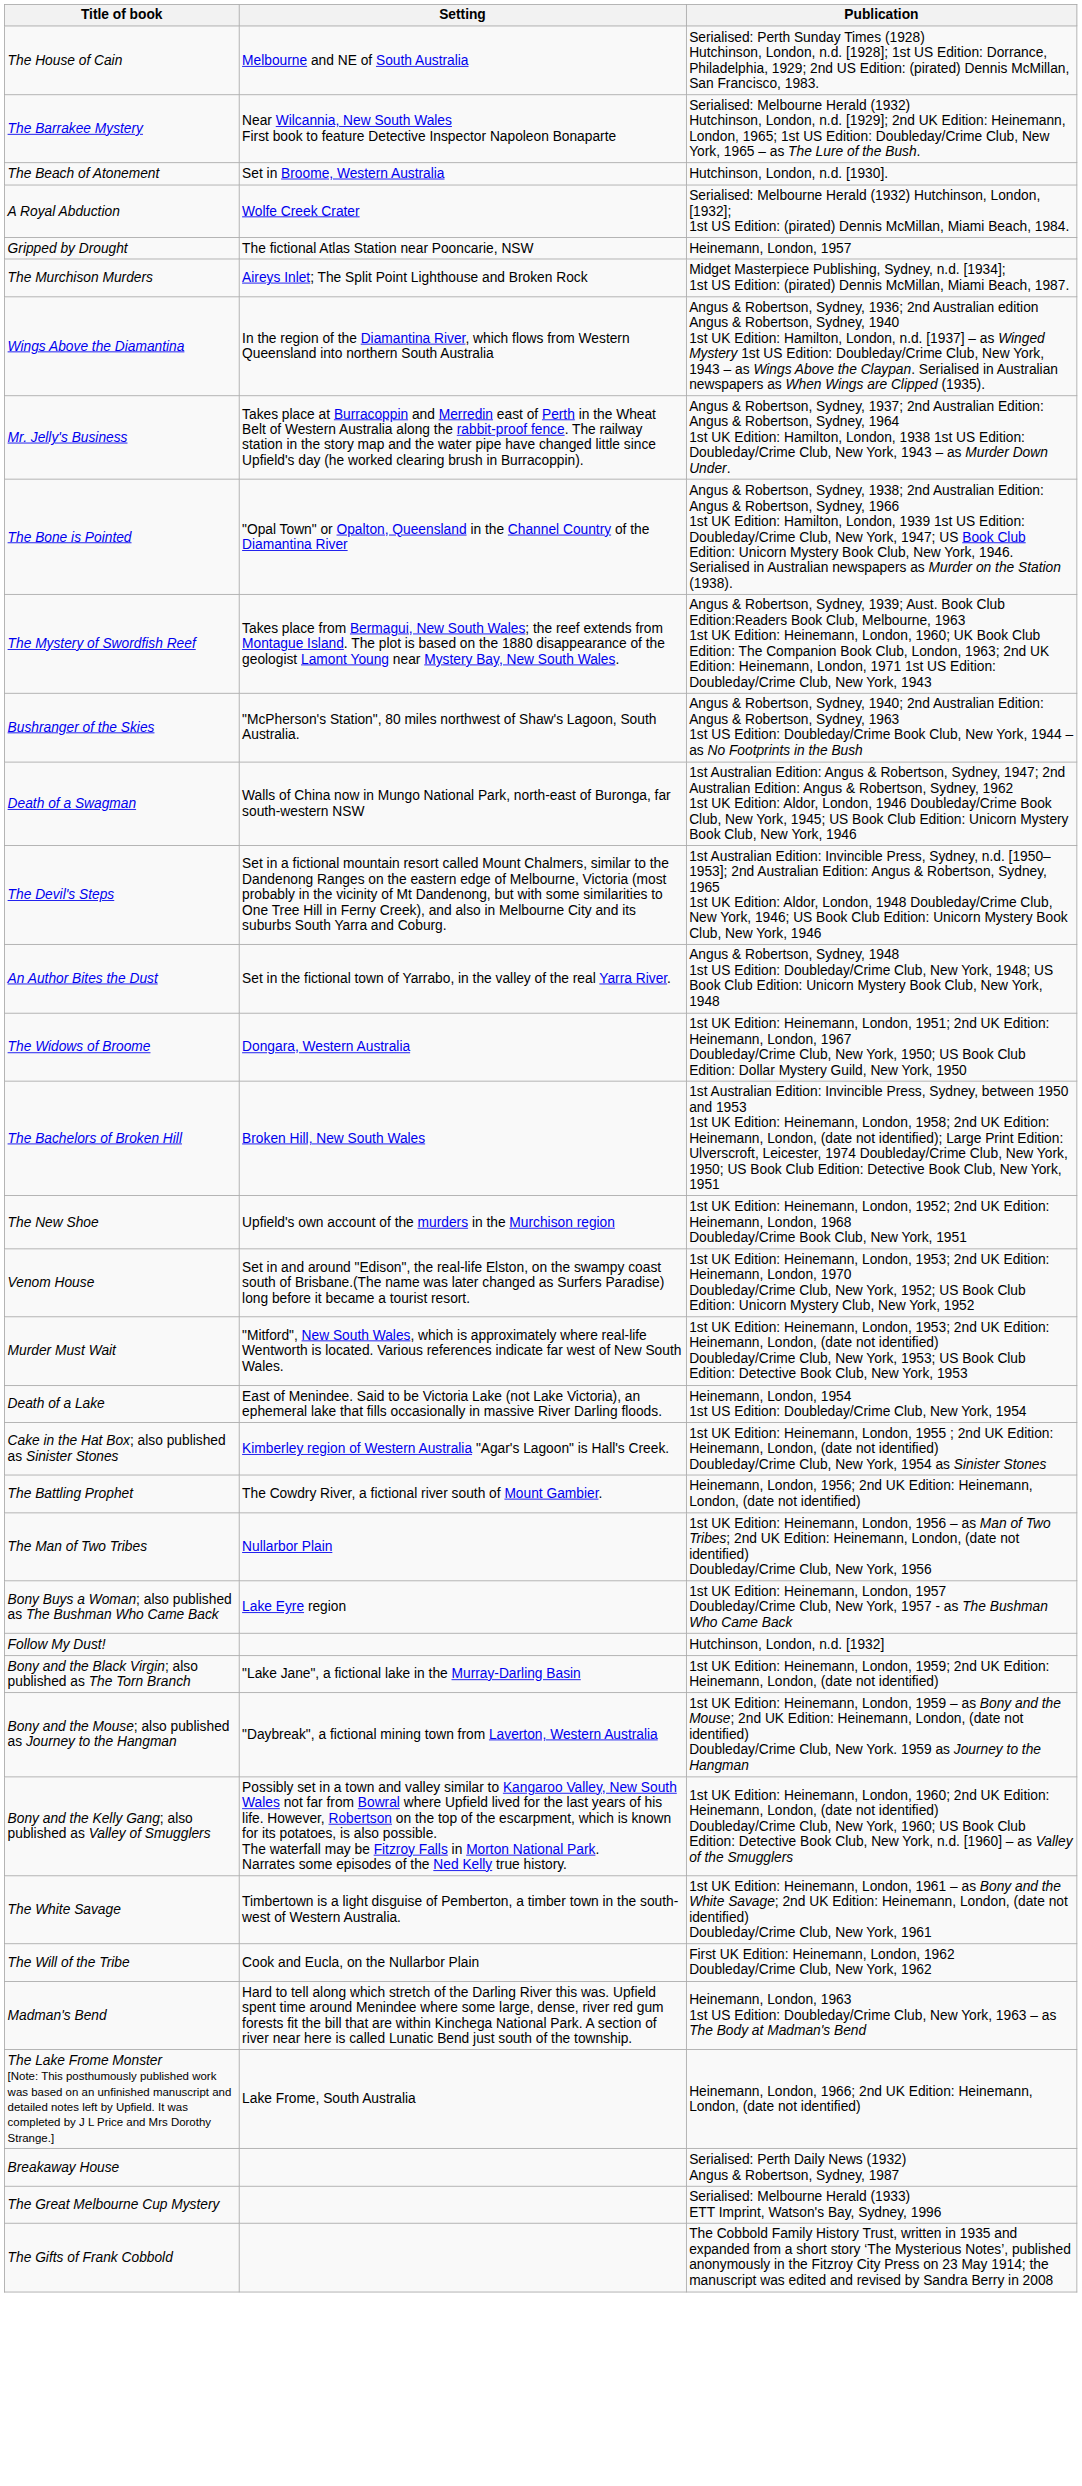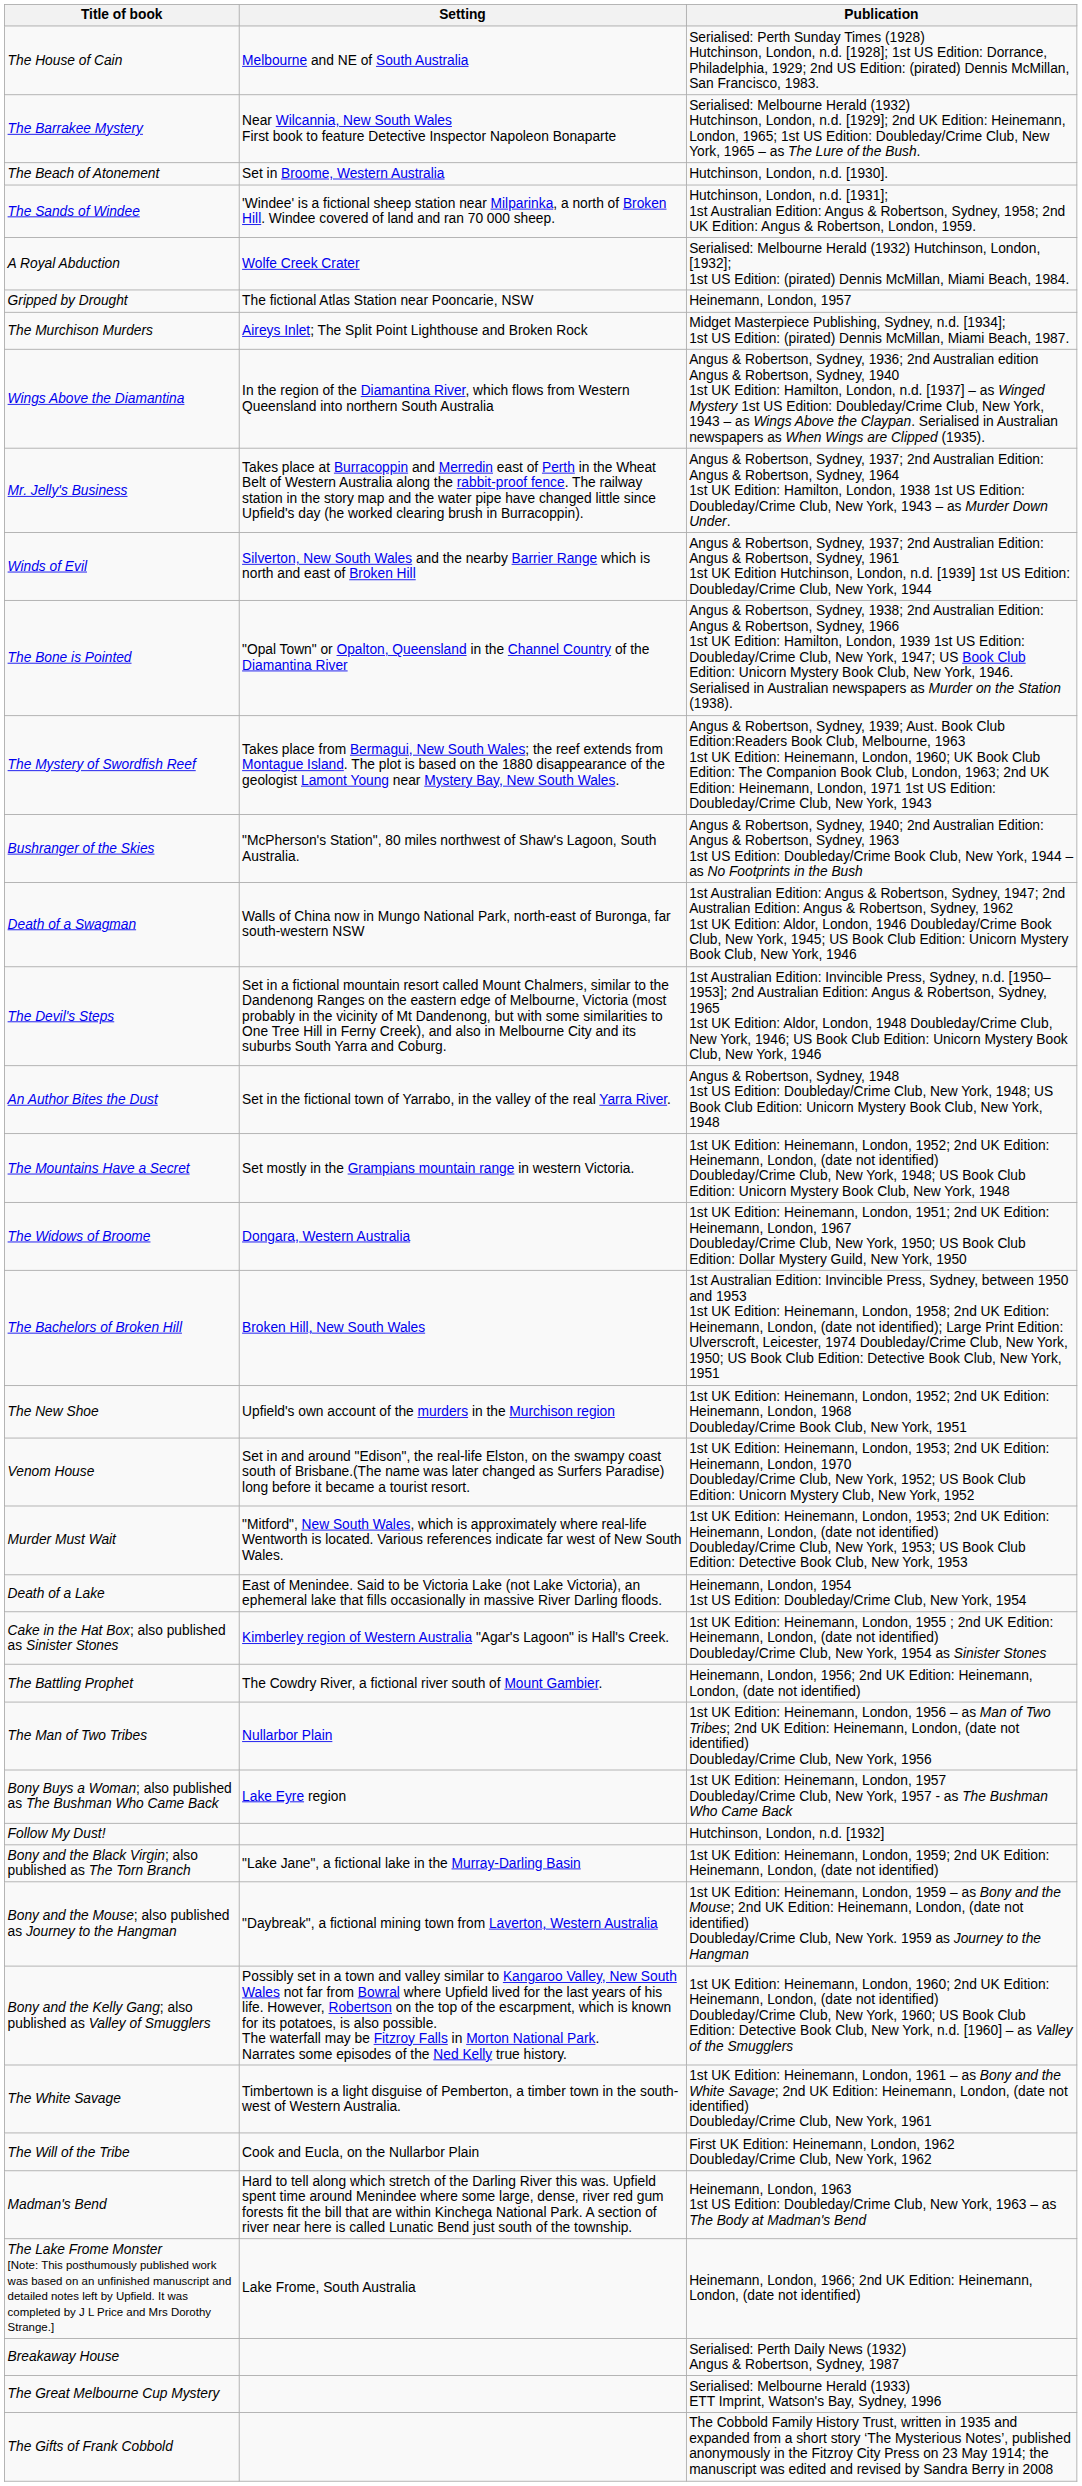+ row: (74, 211)
+ row: (47, 566)
+ row: (99, 1168)
